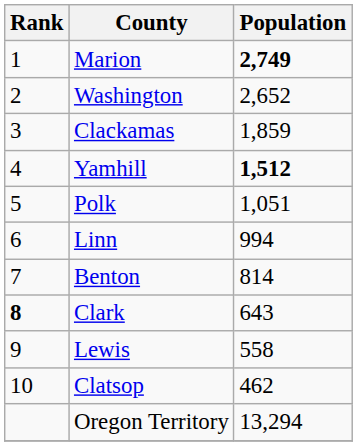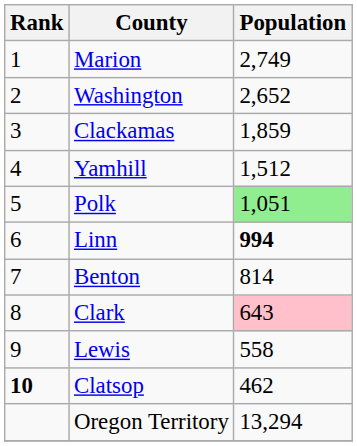(265, 58) bold -> (265, 58) normal
(265, 167) bold -> (265, 167) normal
(265, 204) no background -> (265, 204) lightgreen background
(257, 240) normal -> (257, 240) bold
(16, 312) bold -> (16, 312) normal
(257, 312) no background -> (257, 312) pink background
(21, 385) normal -> (21, 385) bold
